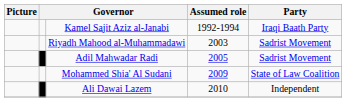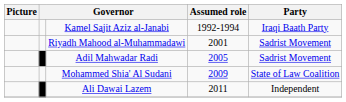(218, 43) 2003 -> (218, 43) 2001
(218, 89) 2010 -> (218, 89) 2011
